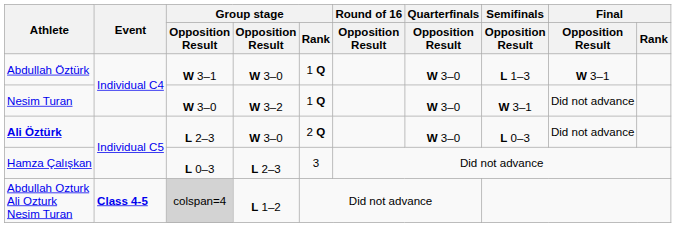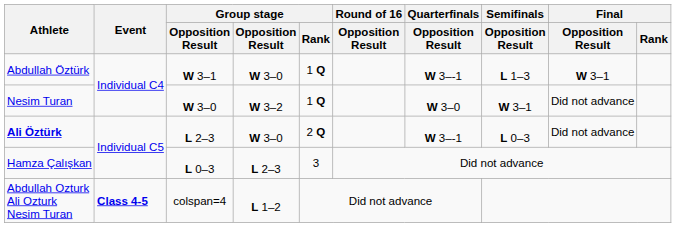(443, 76) W 3–0 -> (443, 76) W 3–-1
(443, 139) W 3–0 -> (443, 139) W 3–-1
(200, 201) lightgrey background -> (200, 201) no background
